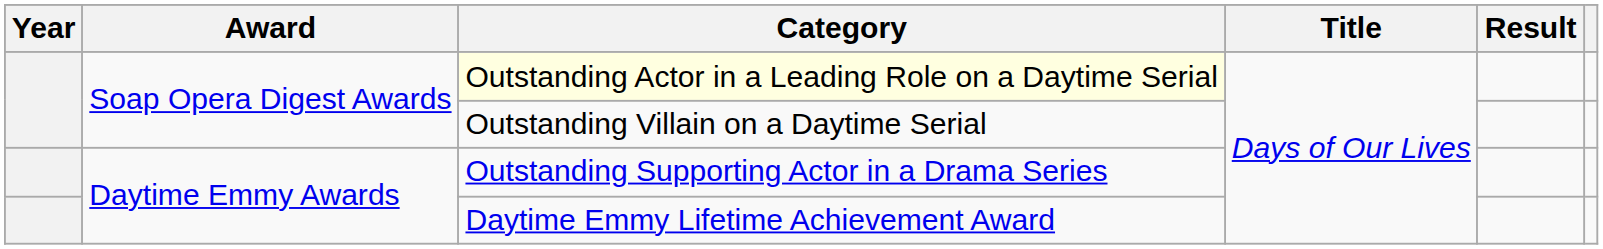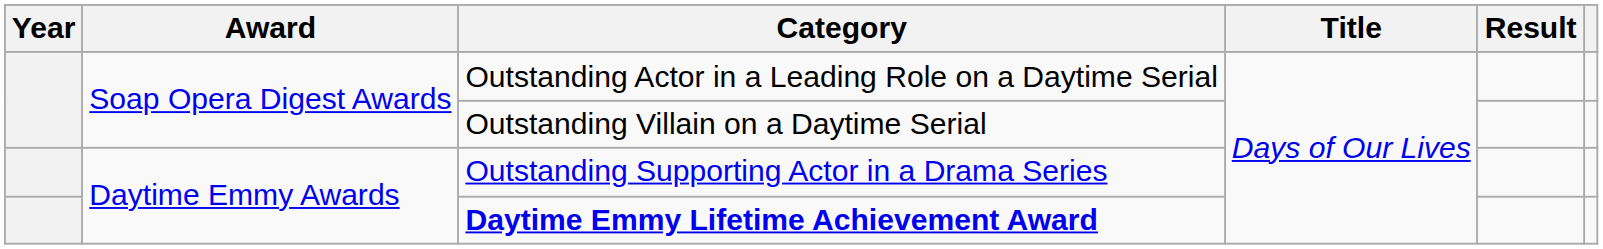(842, 76) lightyellow background -> (842, 76) no background
(760, 219) normal -> (782, 219) bold
